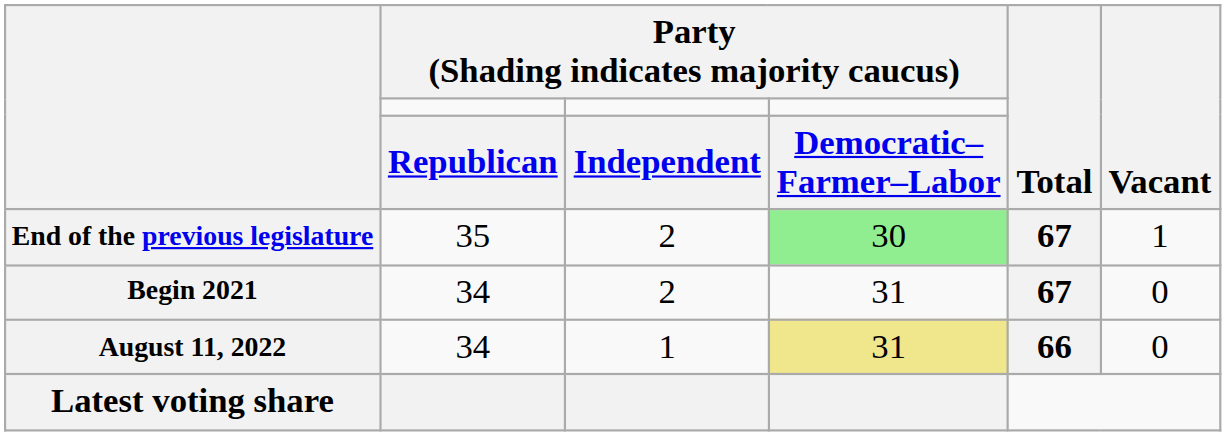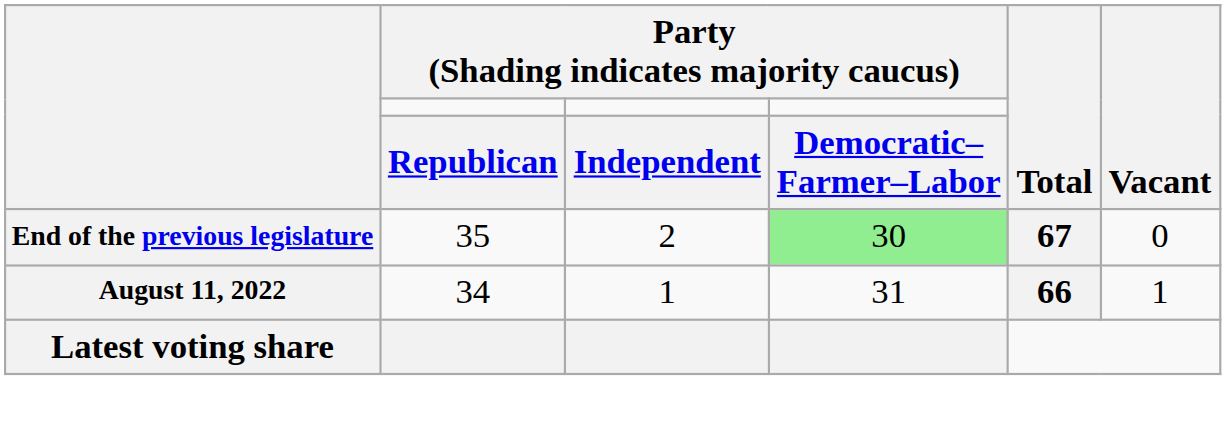(1160, 236) 1 -> (1160, 236) 0
- row: (192, 291)
(889, 346) khaki background -> (889, 291) no background
(1160, 346) 0 -> (1160, 291) 1
